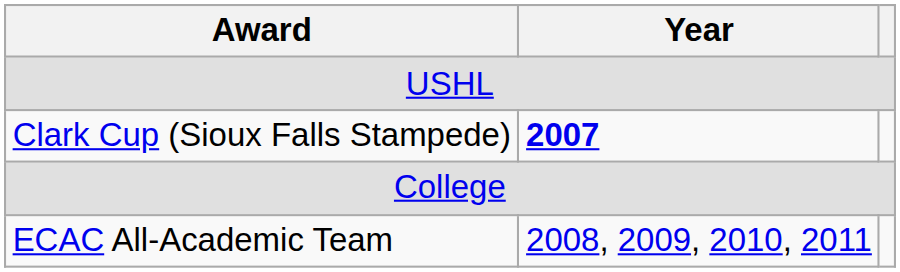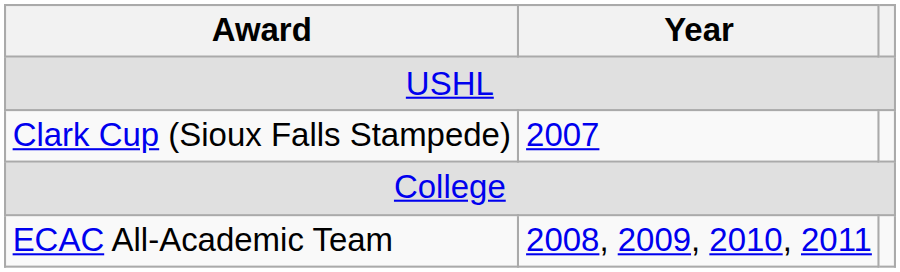(563, 135) bold -> (563, 135) normal
